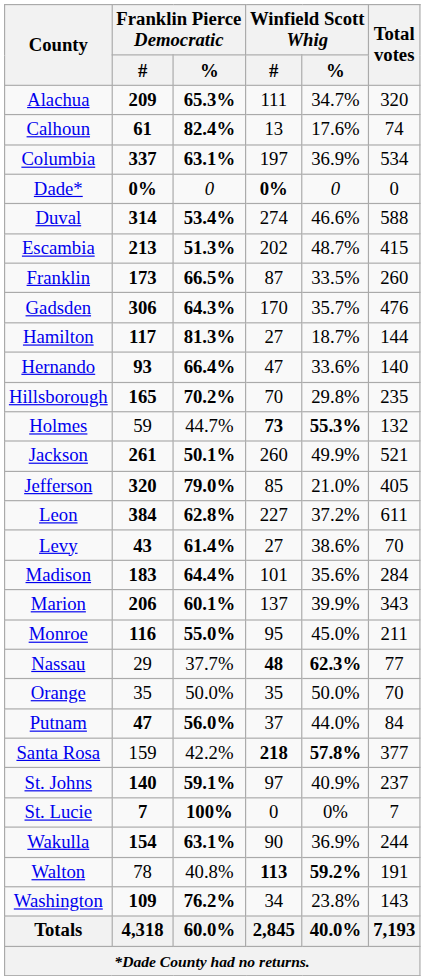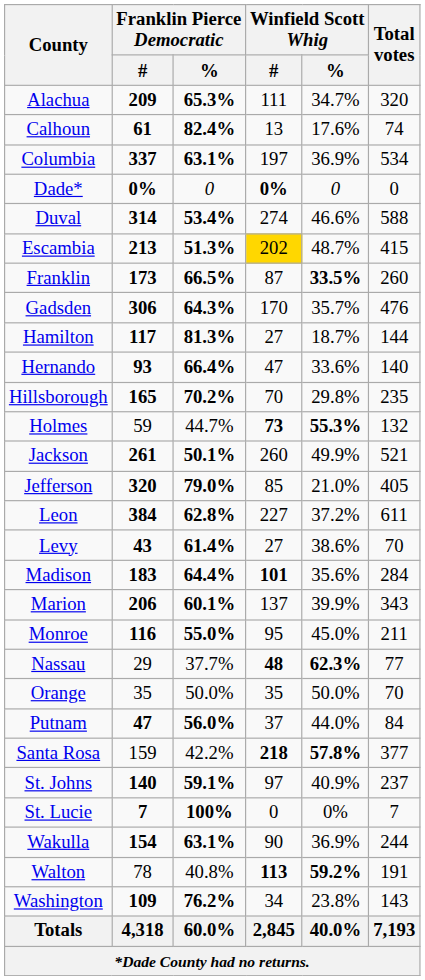(274, 248) no background -> (274, 248) gold background
(335, 277) normal -> (335, 277) bold
(274, 574) normal -> (274, 574) bold
